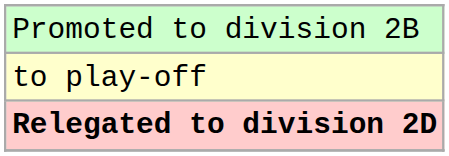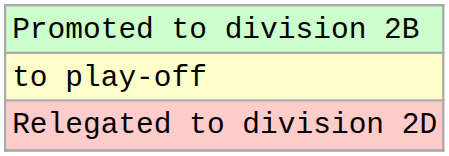(225, 125) bold -> (225, 125) normal
